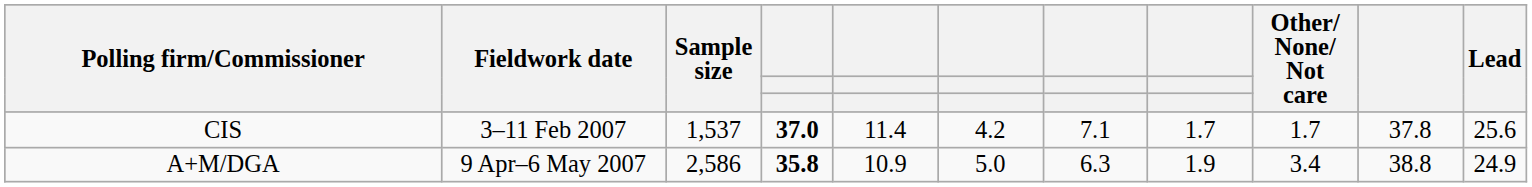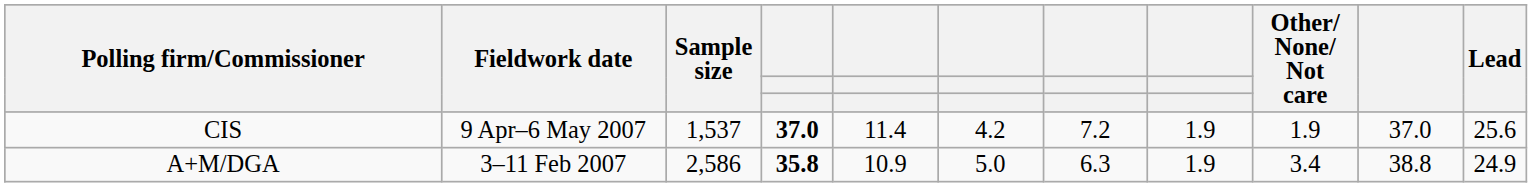(553, 130) 3–11 Feb 2007 -> (553, 130) 9 Apr–6 May 2007
(1095, 130) 7.1 -> (1095, 130) 7.2
(1200, 130) 1.7 -> (1200, 130) 1.9
(1305, 130) 1.7 -> (1305, 130) 1.9
(1410, 130) 37.8 -> (1410, 130) 37.0
(553, 165) 9 Apr–6 May 2007 -> (553, 165) 3–11 Feb 2007
